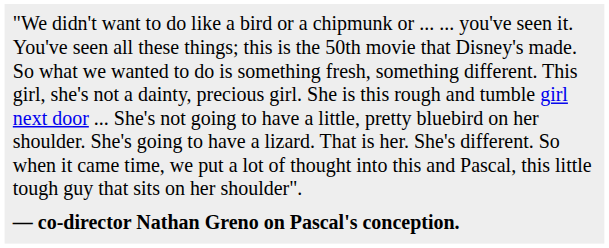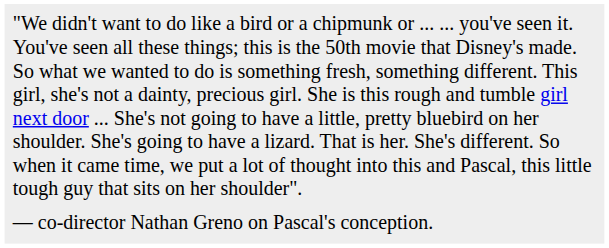(236, 222) bold -> (223, 222) normal
